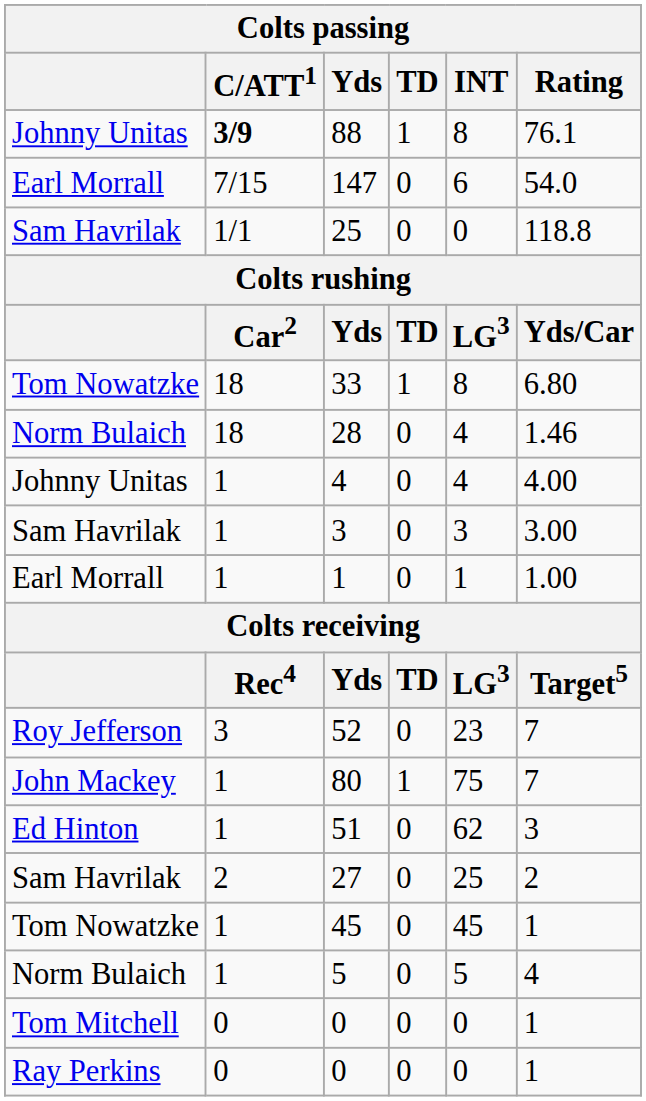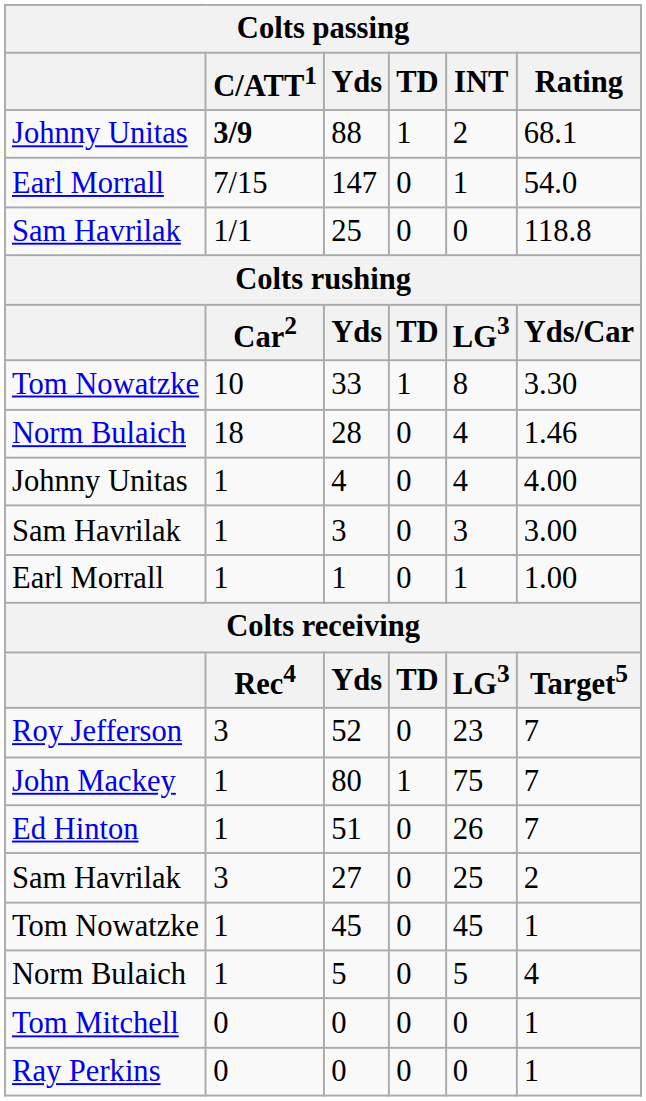(460, 133) 8 -> (460, 133) 2
(551, 133) 76.1 -> (551, 133) 68.1
(460, 182) 6 -> (460, 182) 1
(228, 384) 18 -> (228, 384) 10
(551, 384) 6.80 -> (551, 384) 3.30
(468, 828) 62 -> (468, 828) 26
(531, 828) 3 -> (531, 828) 7
(221, 877) 2 -> (221, 877) 3
